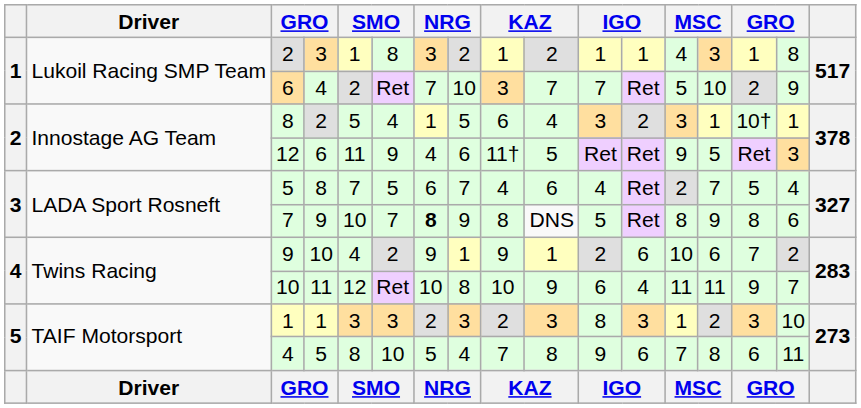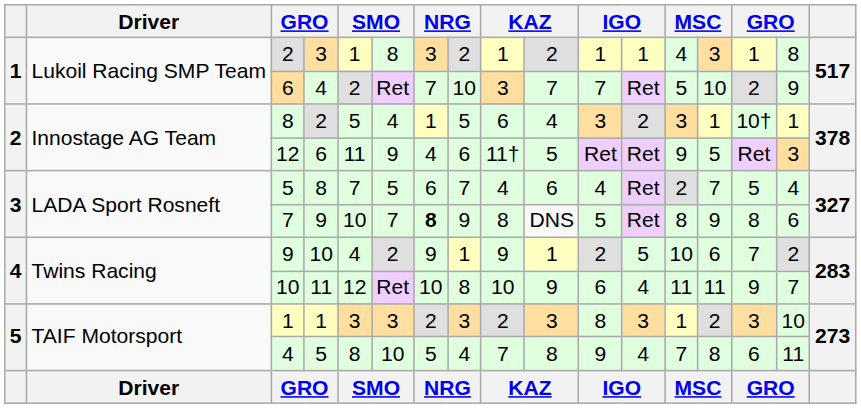(643, 254) 6 -> (643, 254) 5
(643, 353) 6 -> (643, 353) 4
